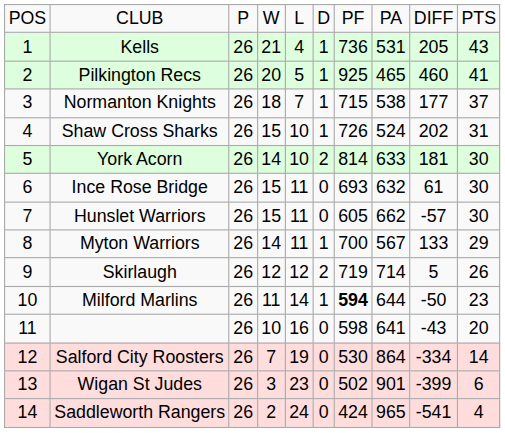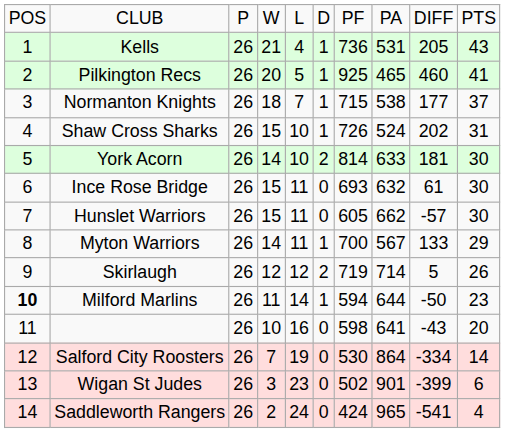(27, 300) normal -> (27, 300) bold
(353, 300) bold -> (353, 300) normal
